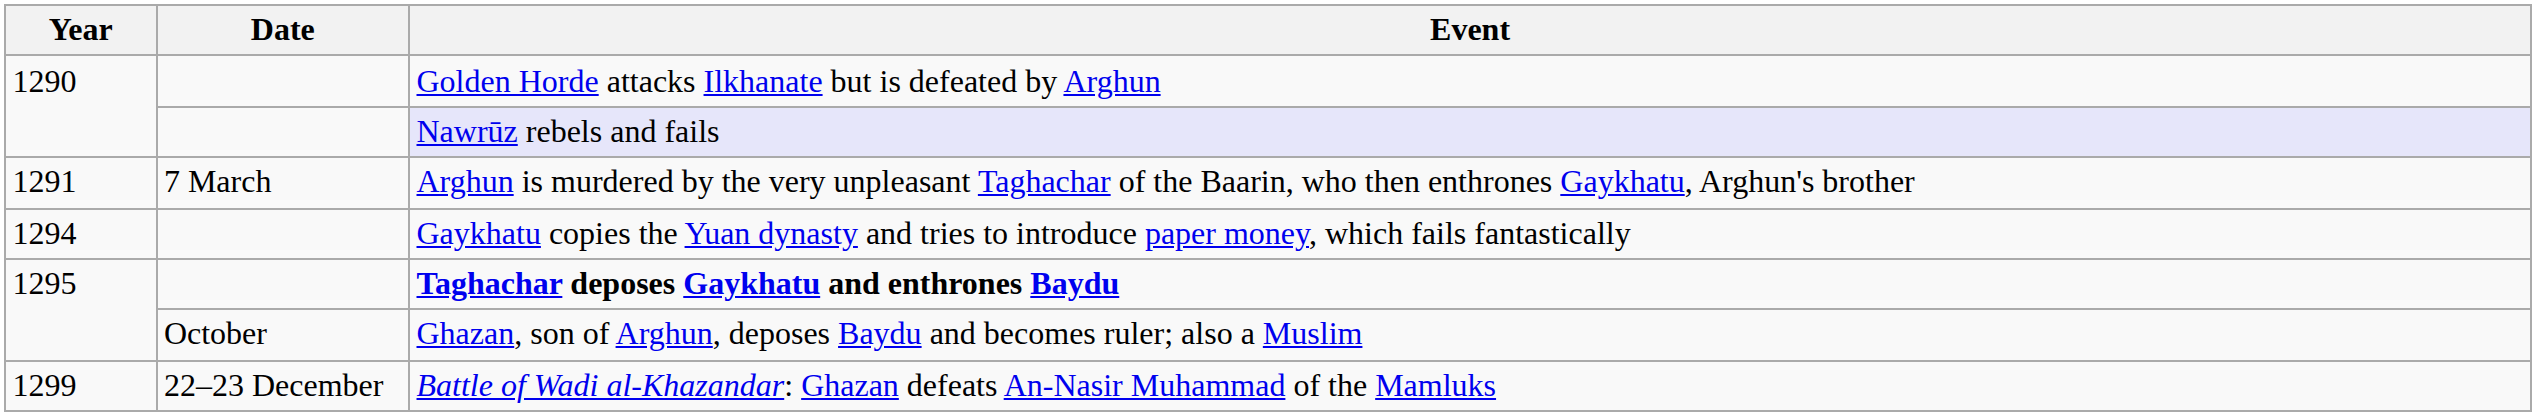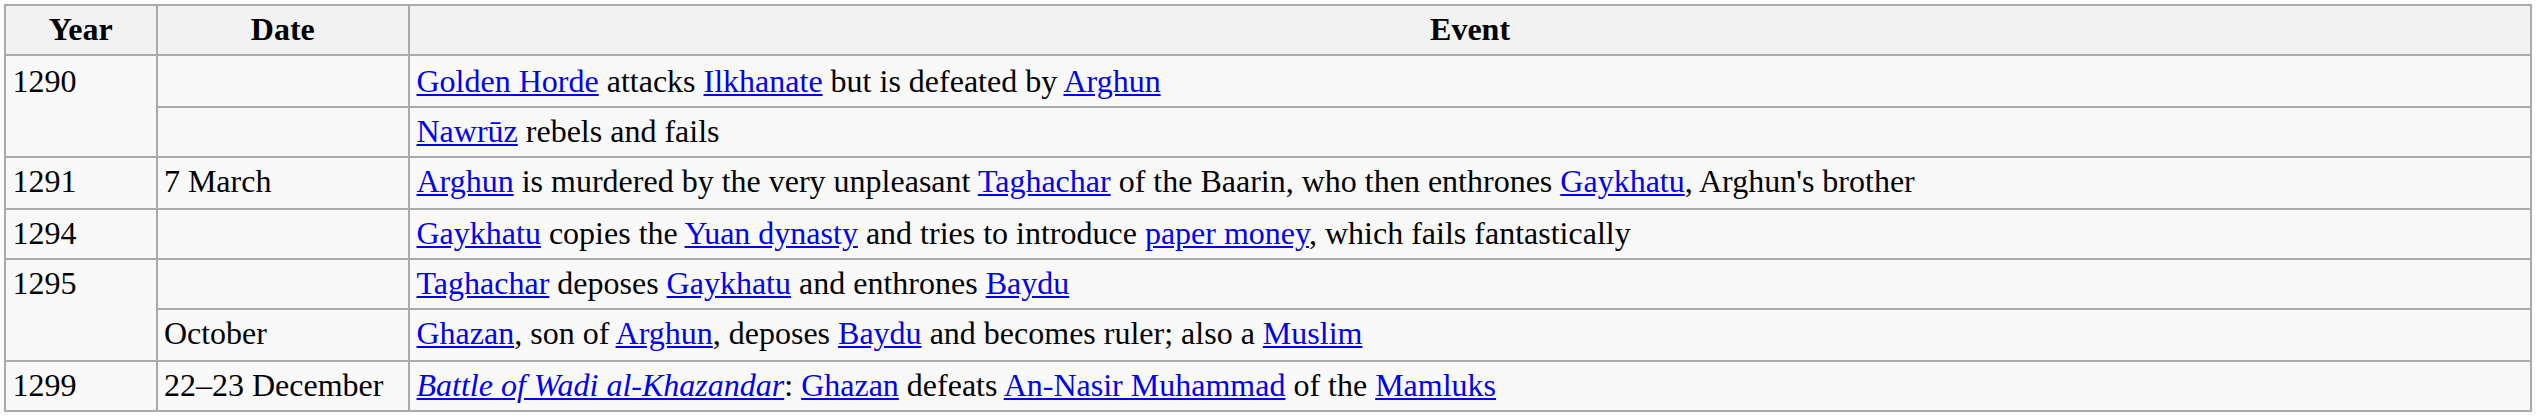(568, 131) lavender background -> (568, 131) no background
(768, 283) bold -> (743, 283) normal
